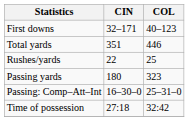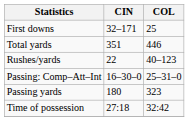(161, 28) 40–123 -> (151, 28) 25
(151, 60) 25 -> (161, 60) 40–123
rows swapped: (34, 76) <-> (54, 92)
